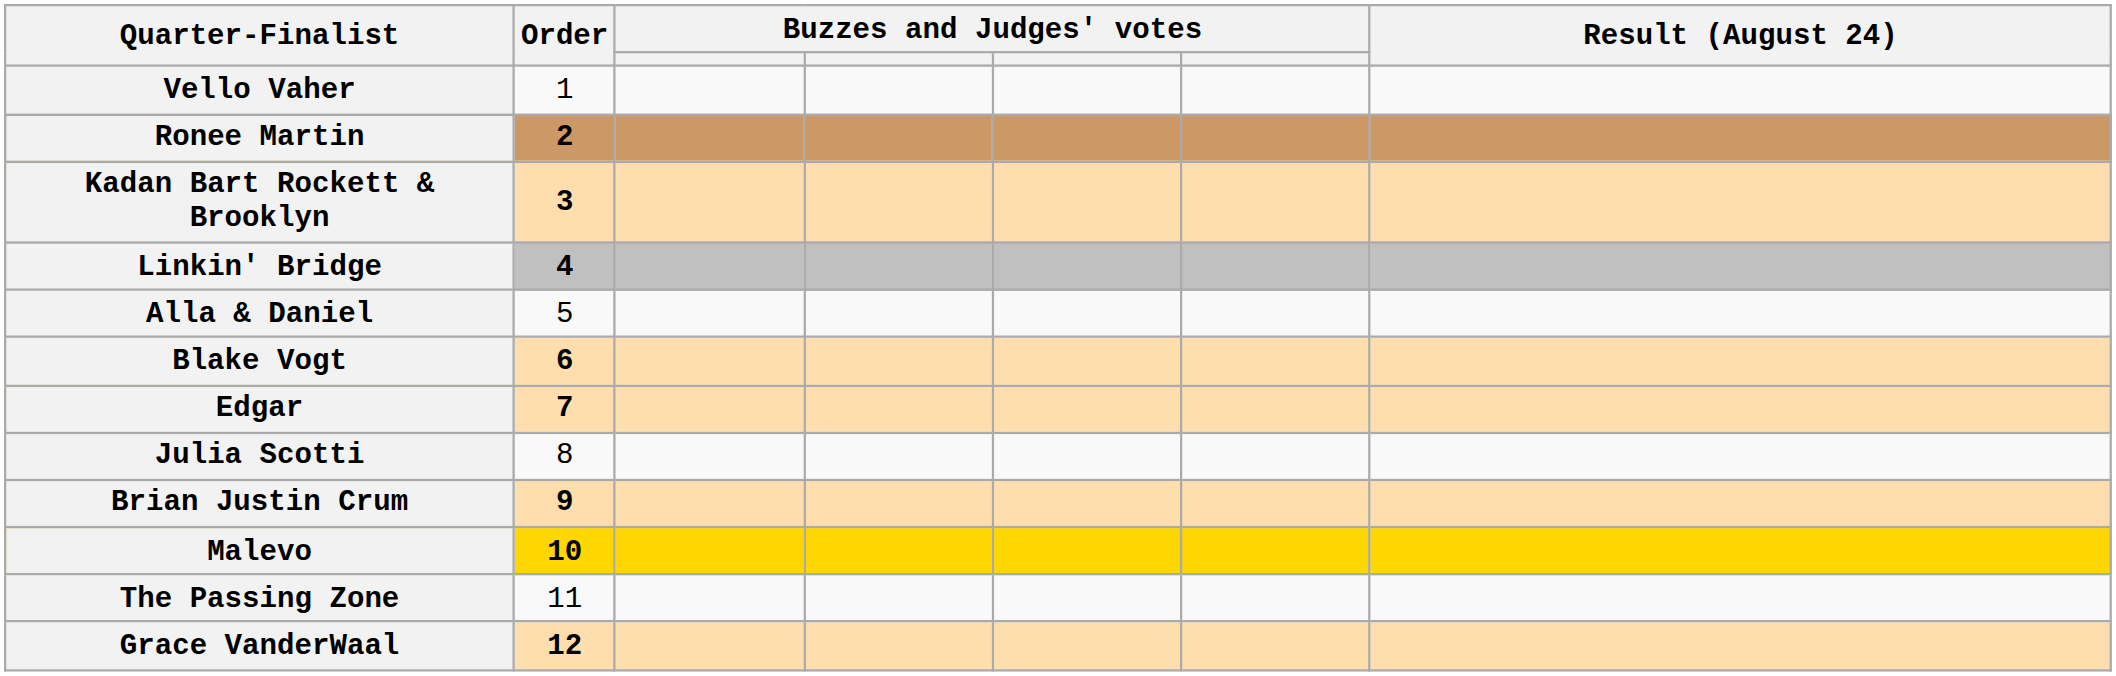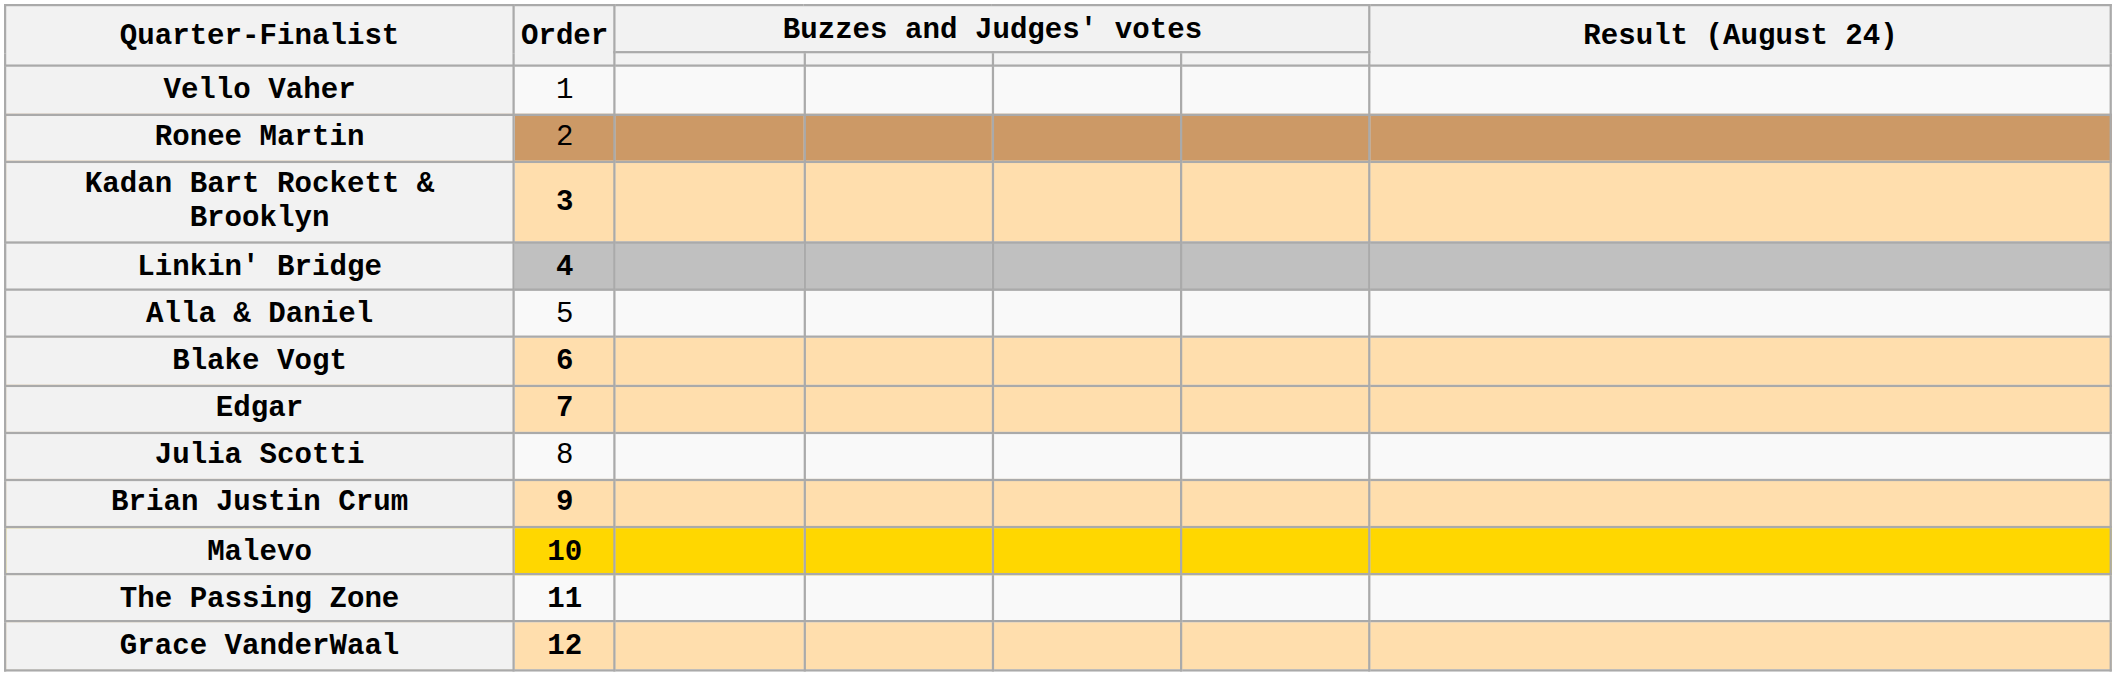(565, 138) bold -> (565, 138) normal
(565, 598) normal -> (565, 598) bold
